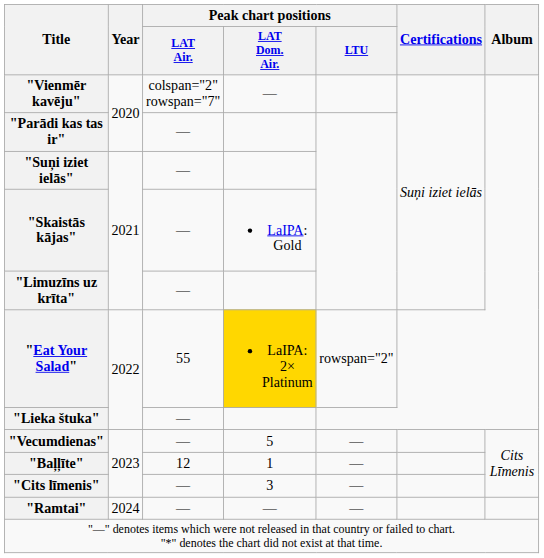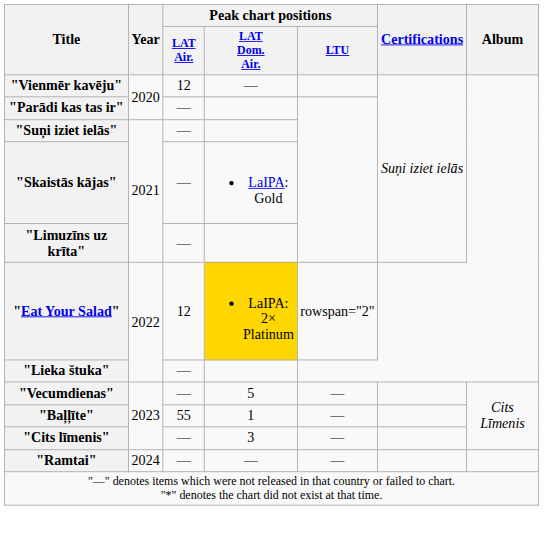(183, 93) colspan="2" rowspan="7" -> (184, 85) 12
(183, 358) 55 -> (184, 311) 12
(183, 463) 12 -> (184, 415) 55
